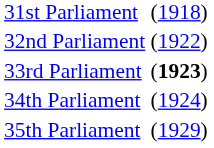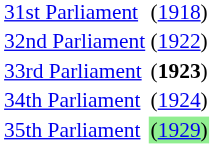(179, 129) no background -> (179, 129) lightgreen background
